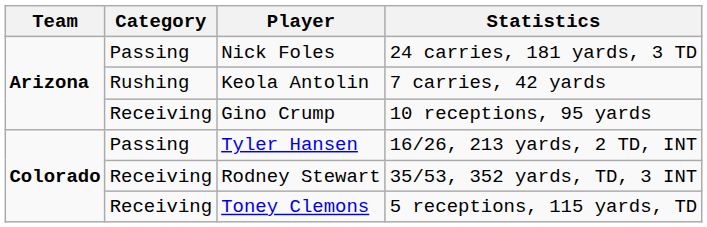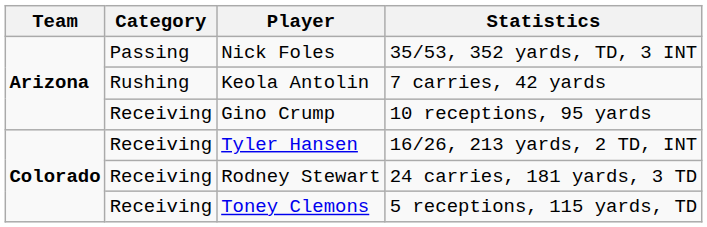(543, 52) 24 carries, 181 yards, 3 TD -> (543, 52) 35/53, 352 yards, TD, 3 INT
(149, 145) Passing -> (161, 145) Receiving
(543, 176) 35/53, 352 yards, TD, 3 INT -> (543, 176) 24 carries, 181 yards, 3 TD
